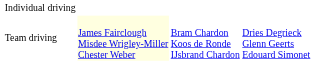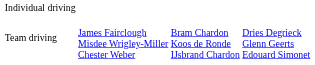(123, 43) lightyellow background -> (123, 43) no background
